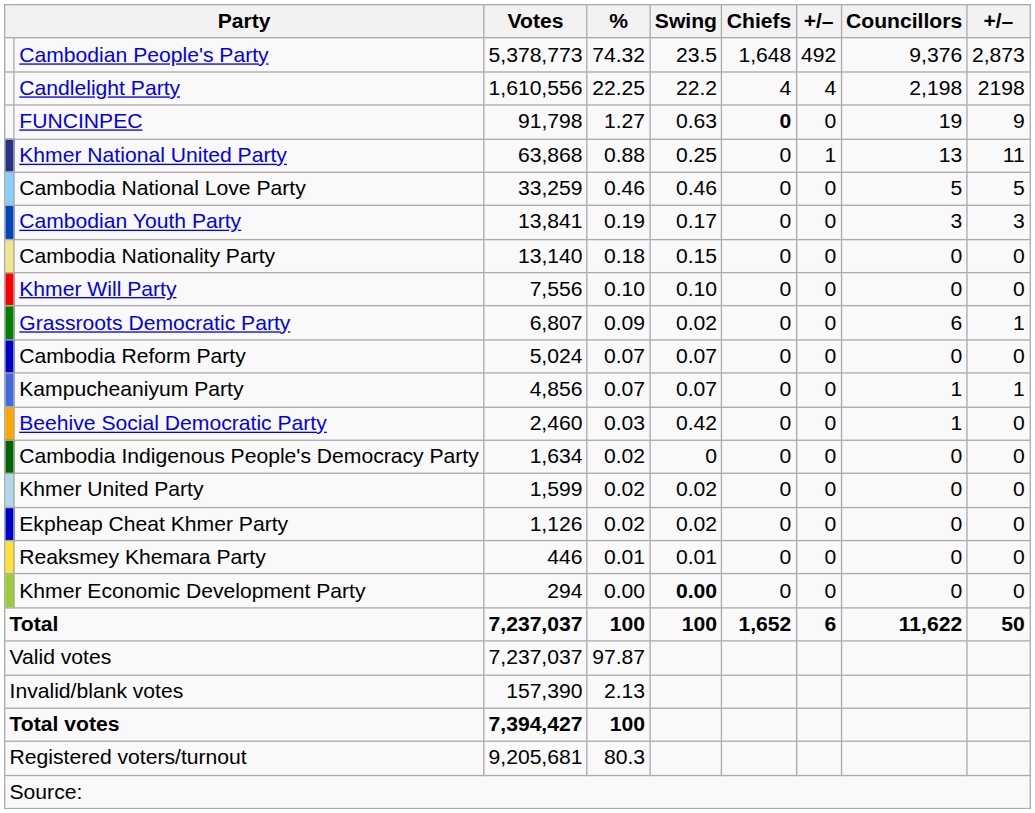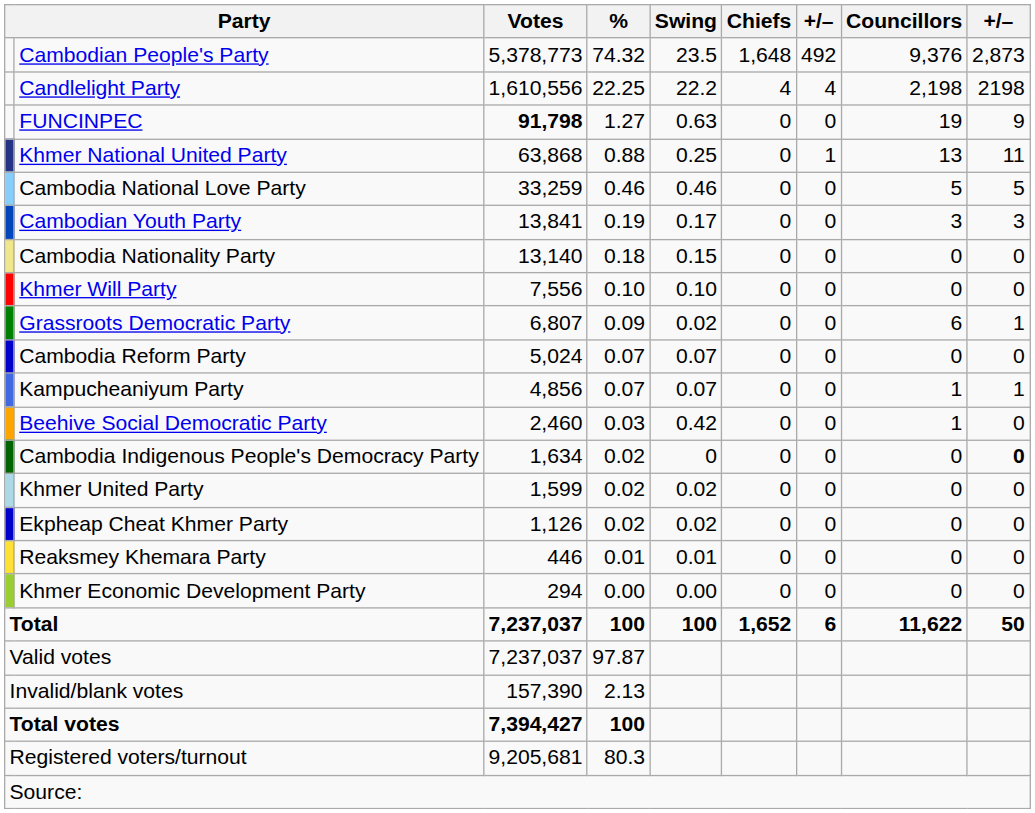(550, 121) normal -> (550, 121) bold
(785, 121) bold -> (785, 121) normal
(1019, 456) normal -> (1019, 456) bold
(696, 590) bold -> (696, 590) normal
